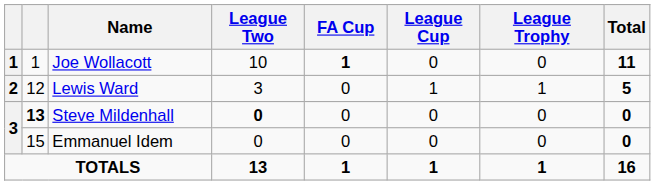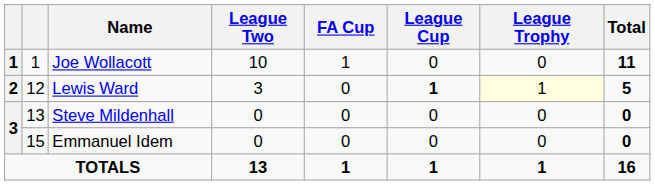(346, 63) bold -> (346, 63) normal
(433, 89) normal -> (433, 89) bold
(542, 89) no background -> (542, 89) lightyellow background
(35, 115) bold -> (35, 115) normal
(258, 115) bold -> (258, 115) normal
